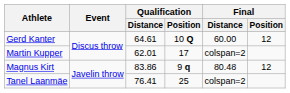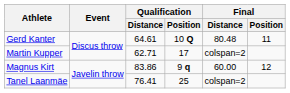(225, 39) 60.00 -> (225, 39) 80.48
(266, 39) 12 -> (266, 39) 11
(145, 53) 62.01 -> (145, 53) 62.71
(225, 67) 80.48 -> (225, 67) 60.00
